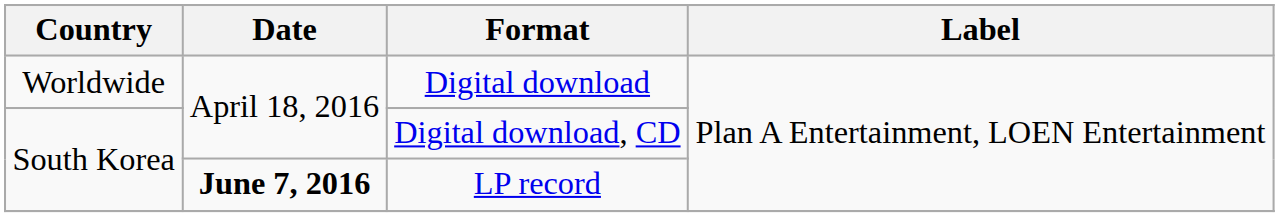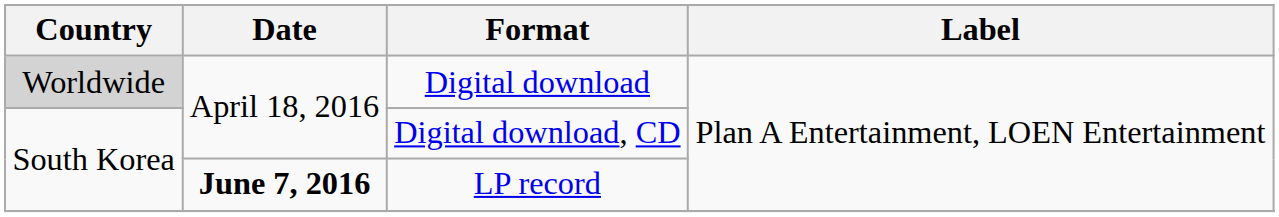(94, 81) no background -> (94, 81) lightgrey background
